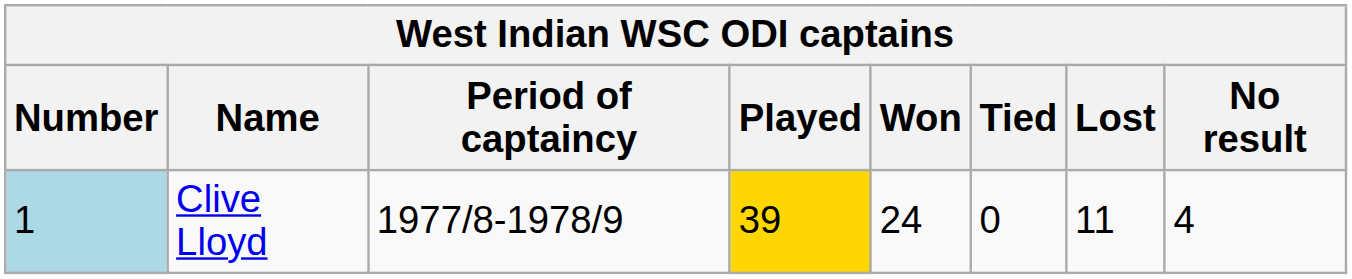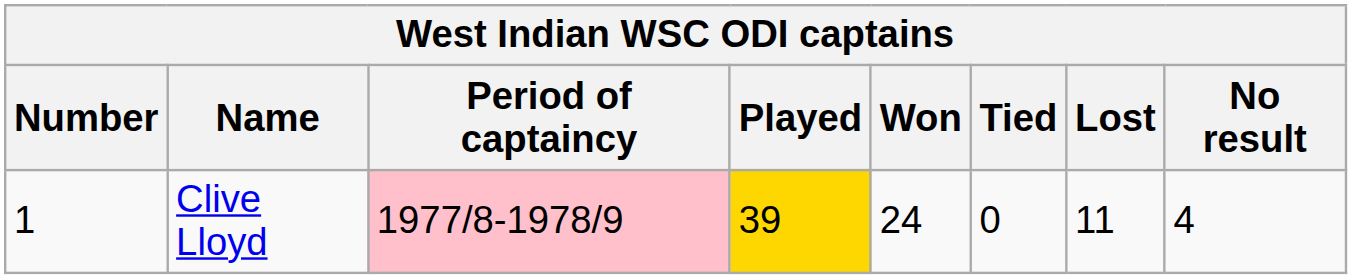(25, 220) lightblue background -> (25, 220) no background
(500, 220) no background -> (500, 220) pink background
